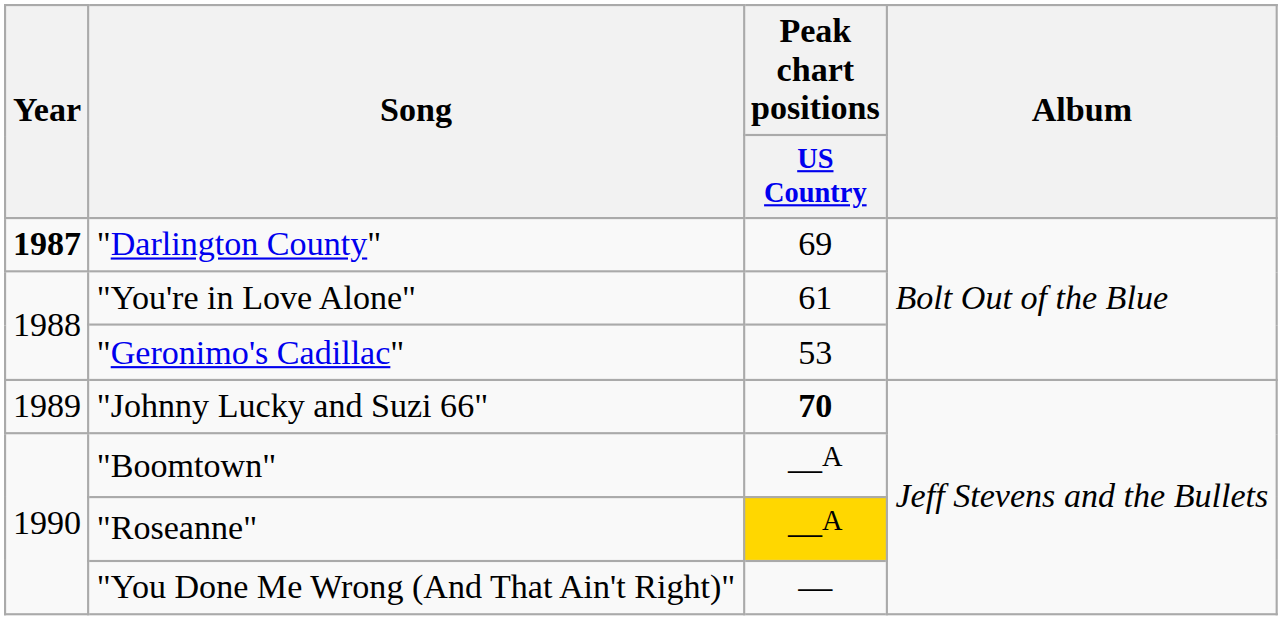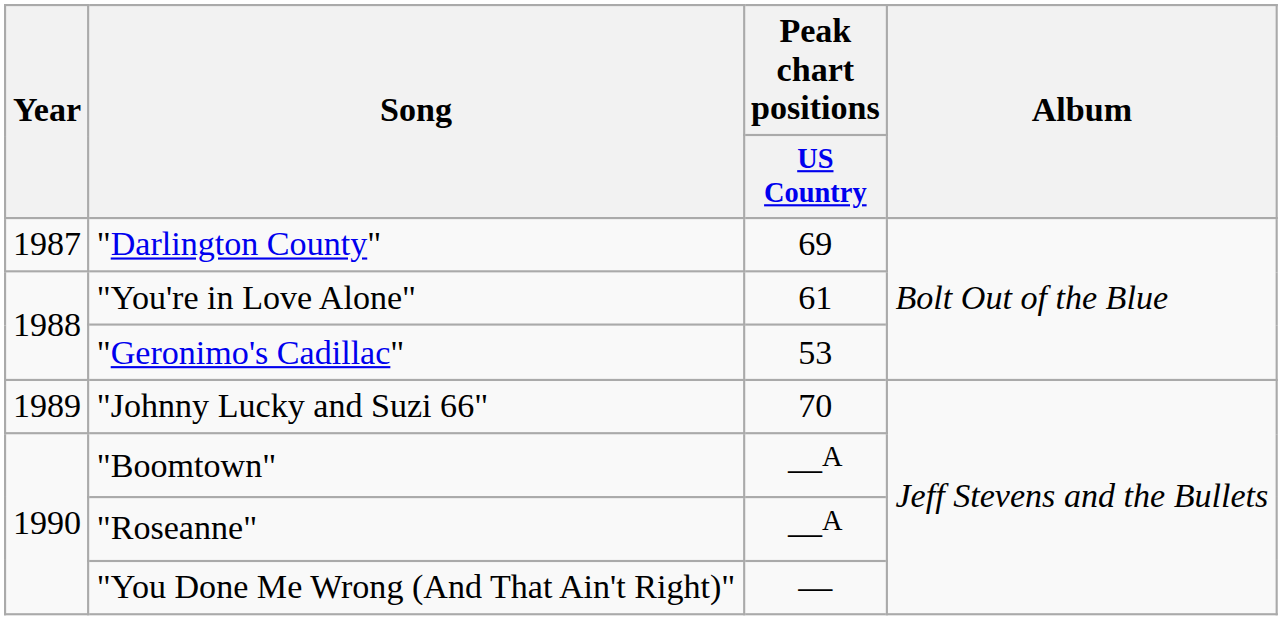(47, 243) bold -> (47, 243) normal
(815, 406) bold -> (815, 406) normal
(815, 527) gold background -> (815, 527) no background
